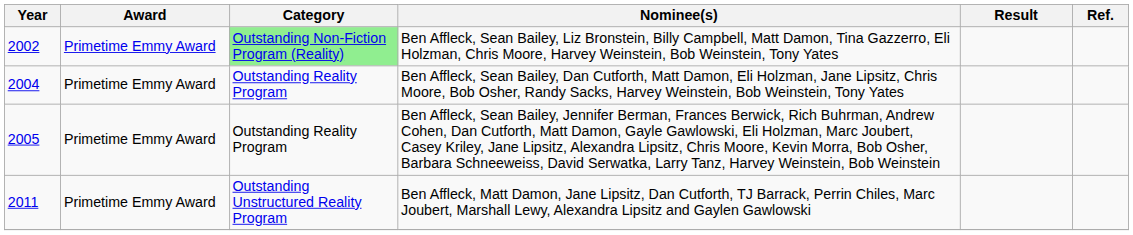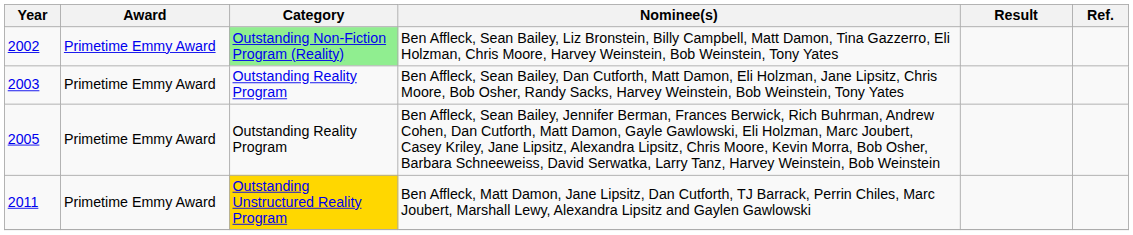(24, 84) 2004 -> (24, 84) 2003
(297, 202) no background -> (297, 202) gold background
